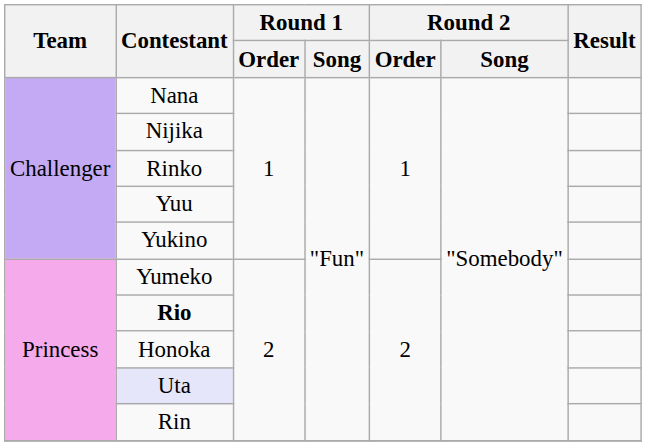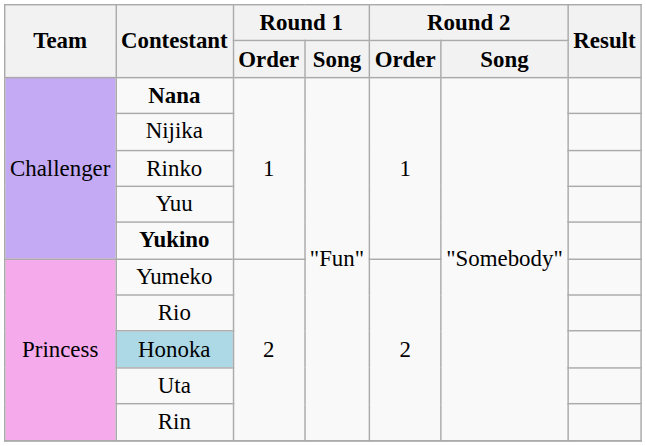(174, 95) normal -> (174, 95) bold
(174, 240) normal -> (174, 240) bold
(174, 312) bold -> (174, 312) normal
(174, 349) no background -> (174, 349) lightblue background
(174, 385) lavender background -> (174, 385) no background
